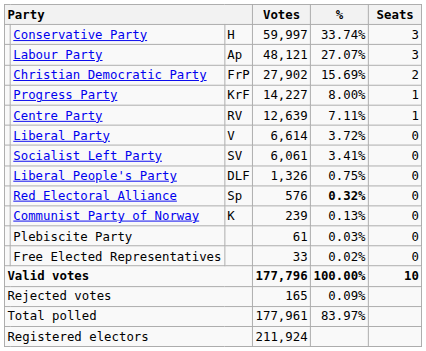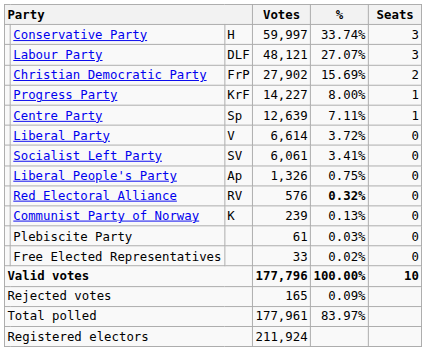(235, 55) Ap -> (239, 55) DLF
(235, 115) RV -> (235, 115) Sp
(239, 176) DLF -> (235, 176) Ap
(235, 196) Sp -> (235, 196) RV
